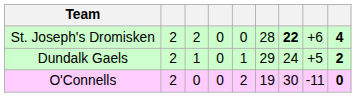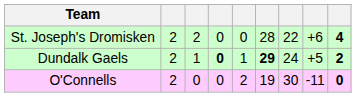(291, 37) bold -> (291, 37) normal
(220, 59) normal -> (220, 59) bold
(267, 59) normal -> (267, 59) bold
